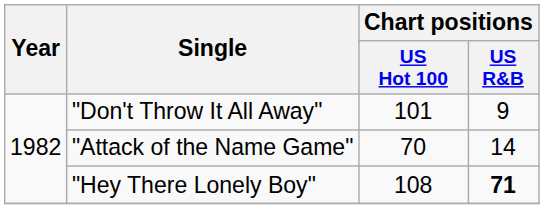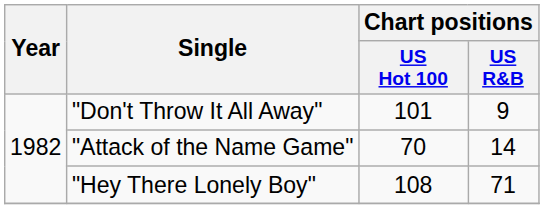(503, 184) bold -> (503, 184) normal
